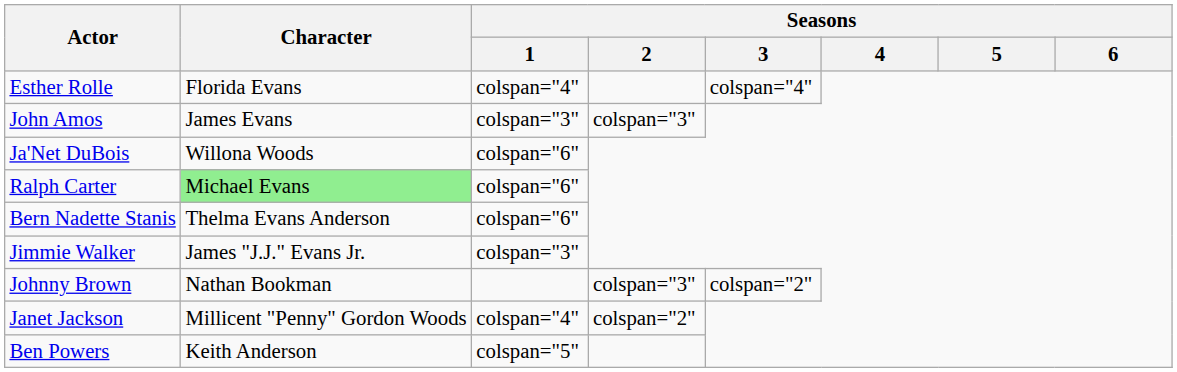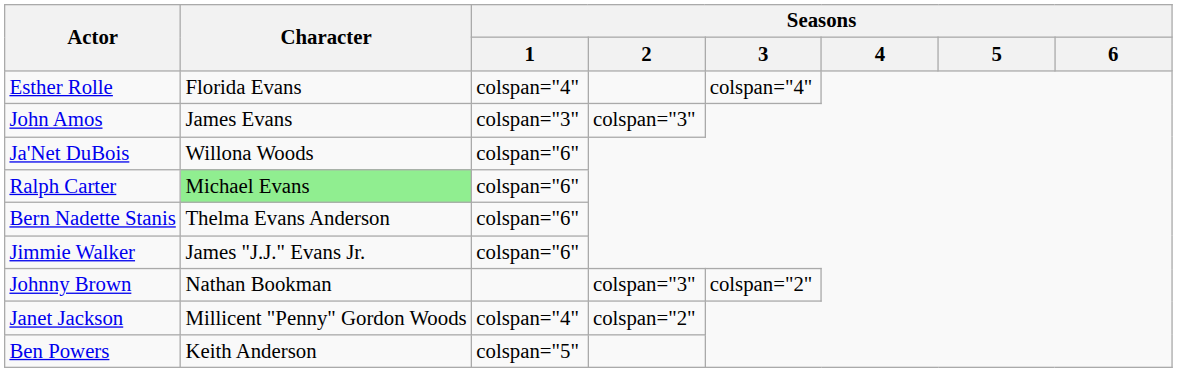(528, 251) colspan="3" -> (528, 251) colspan="6"
